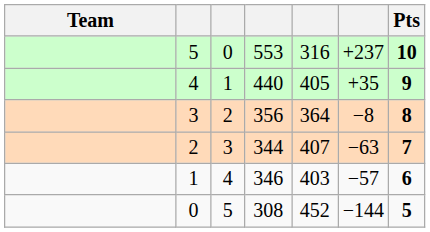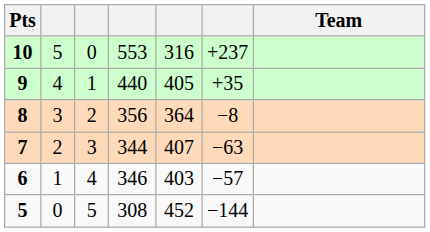columns swapped: (90, 20) <-> (407, 20)
